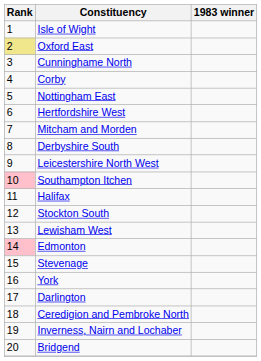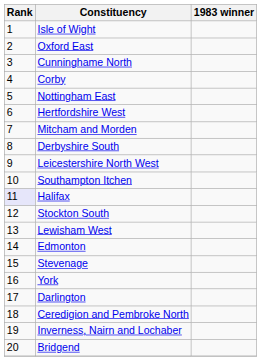(10, 46) khaki background -> (10, 46) no background
(13, 180) pink background -> (13, 180) no background
(12, 197) no background -> (12, 197) lavender background
(13, 247) pink background -> (13, 247) no background
